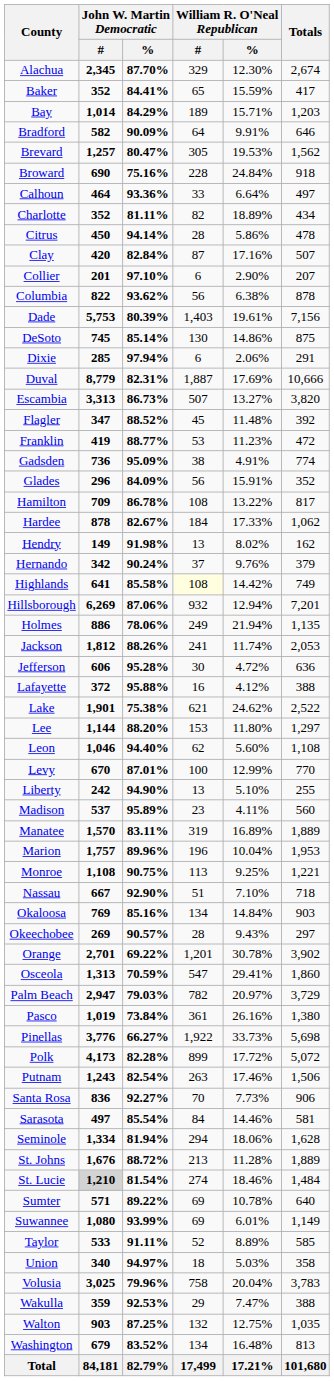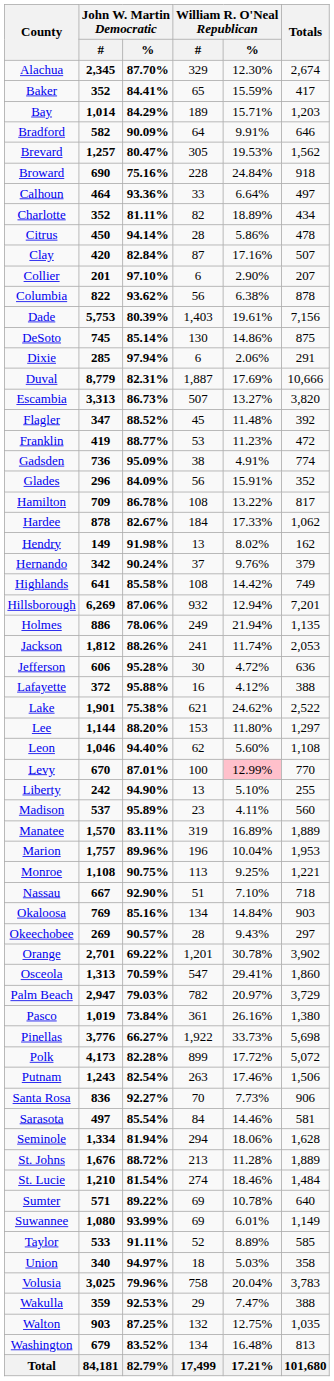(198, 584) lightyellow background -> (198, 584) no background
(252, 769) no background -> (252, 769) pink background
(101, 1180) lightgrey background -> (101, 1180) no background
